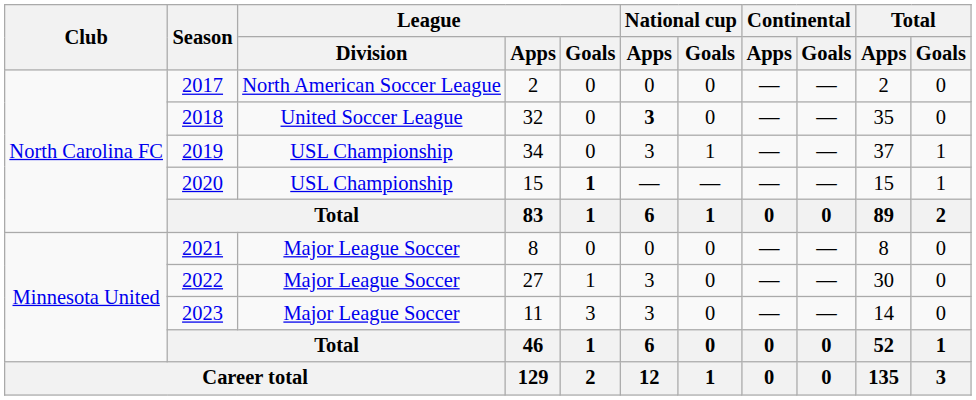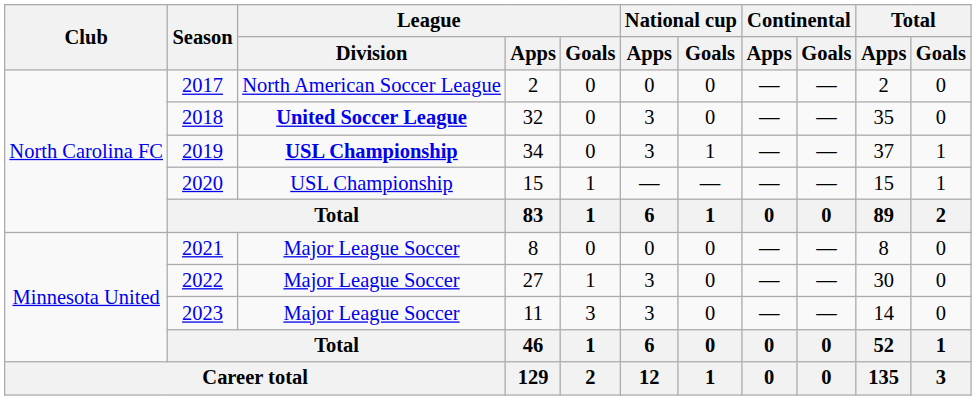(372, 118) normal -> (372, 118) bold
(649, 118) bold -> (649, 118) normal
(372, 150) normal -> (372, 150) bold
(590, 183) bold -> (590, 183) normal
